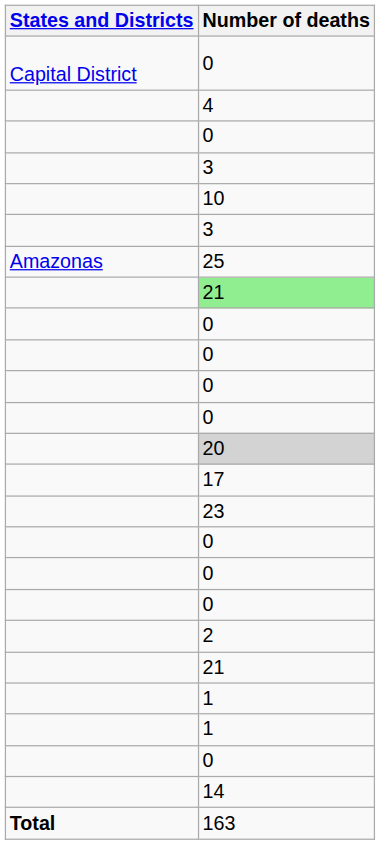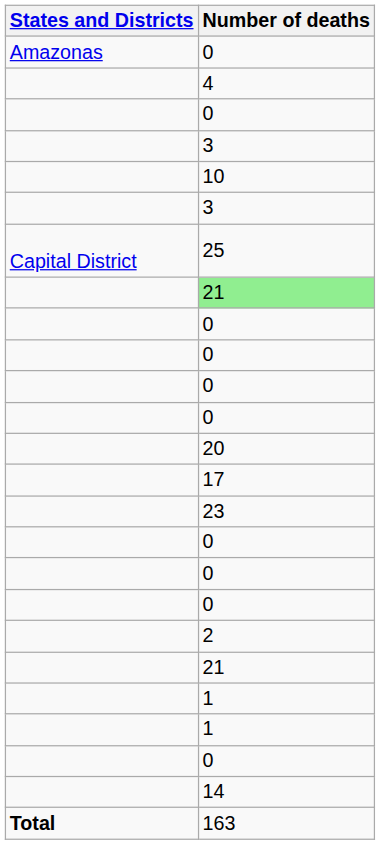(73, 74) Capital District -> (56, 51) Amazonas
(56, 261) Amazonas -> (73, 261) Capital District
(214, 448) lightgrey background -> (214, 448) no background
